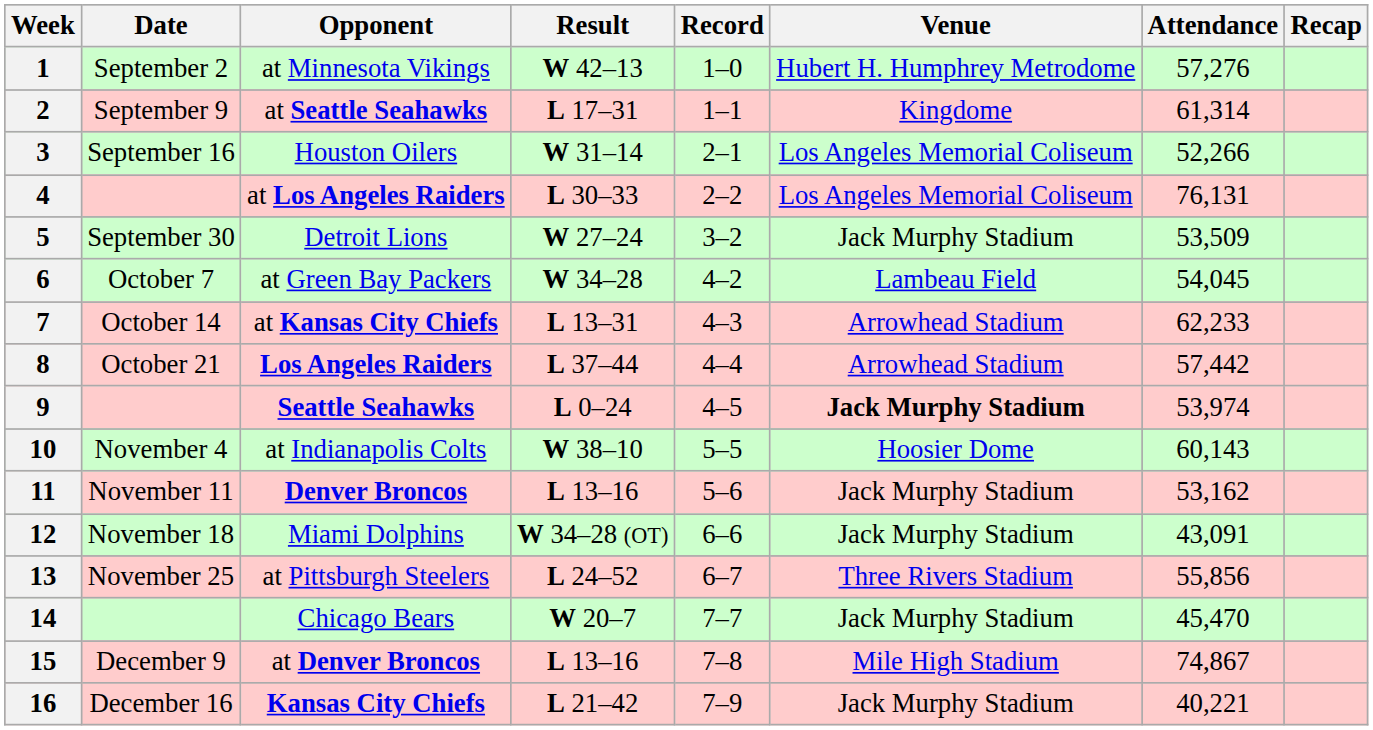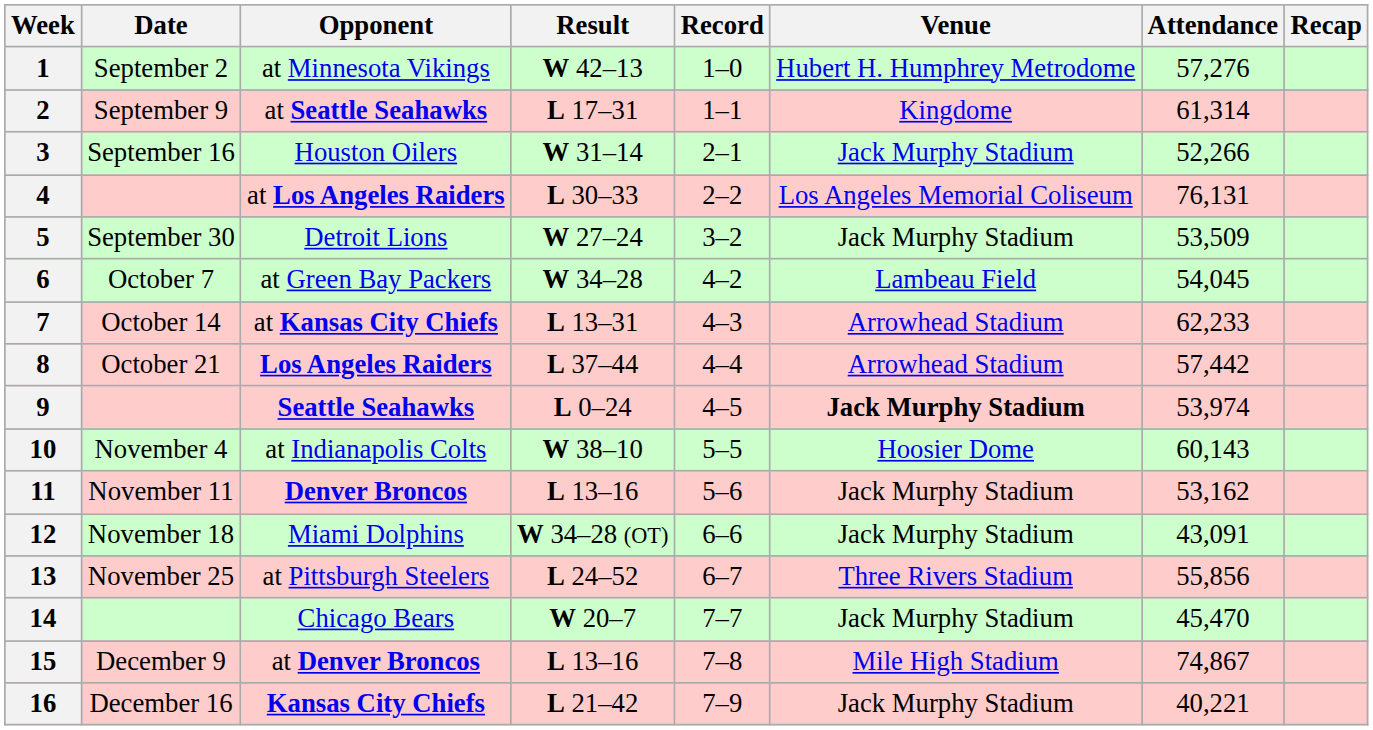(956, 152) Los Angeles Memorial Coliseum -> (956, 152) Jack Murphy Stadium
